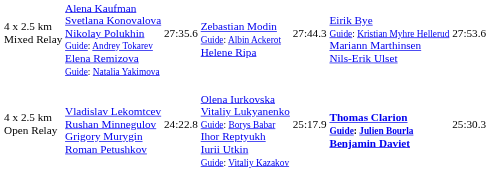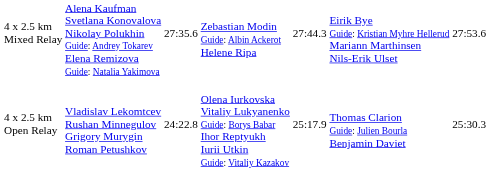(371, 130) bold -> (368, 130) normal
